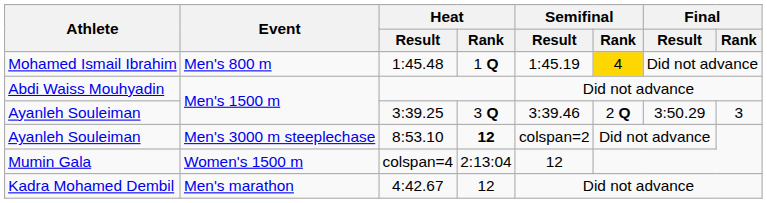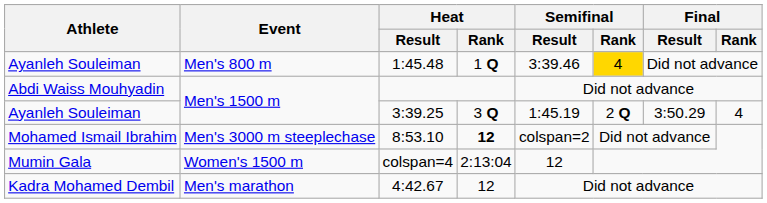(92, 64) Mohamed Ismail Ibrahim -> (74, 64) Ayanleh Souleiman
(554, 64) 1:45.19 -> (554, 64) 3:39.46
(554, 113) 3:39.46 -> (554, 113) 1:45.19
(739, 113) 3 -> (739, 113) 4
(74, 137) Ayanleh Souleiman -> (92, 137) Mohamed Ismail Ibrahim
